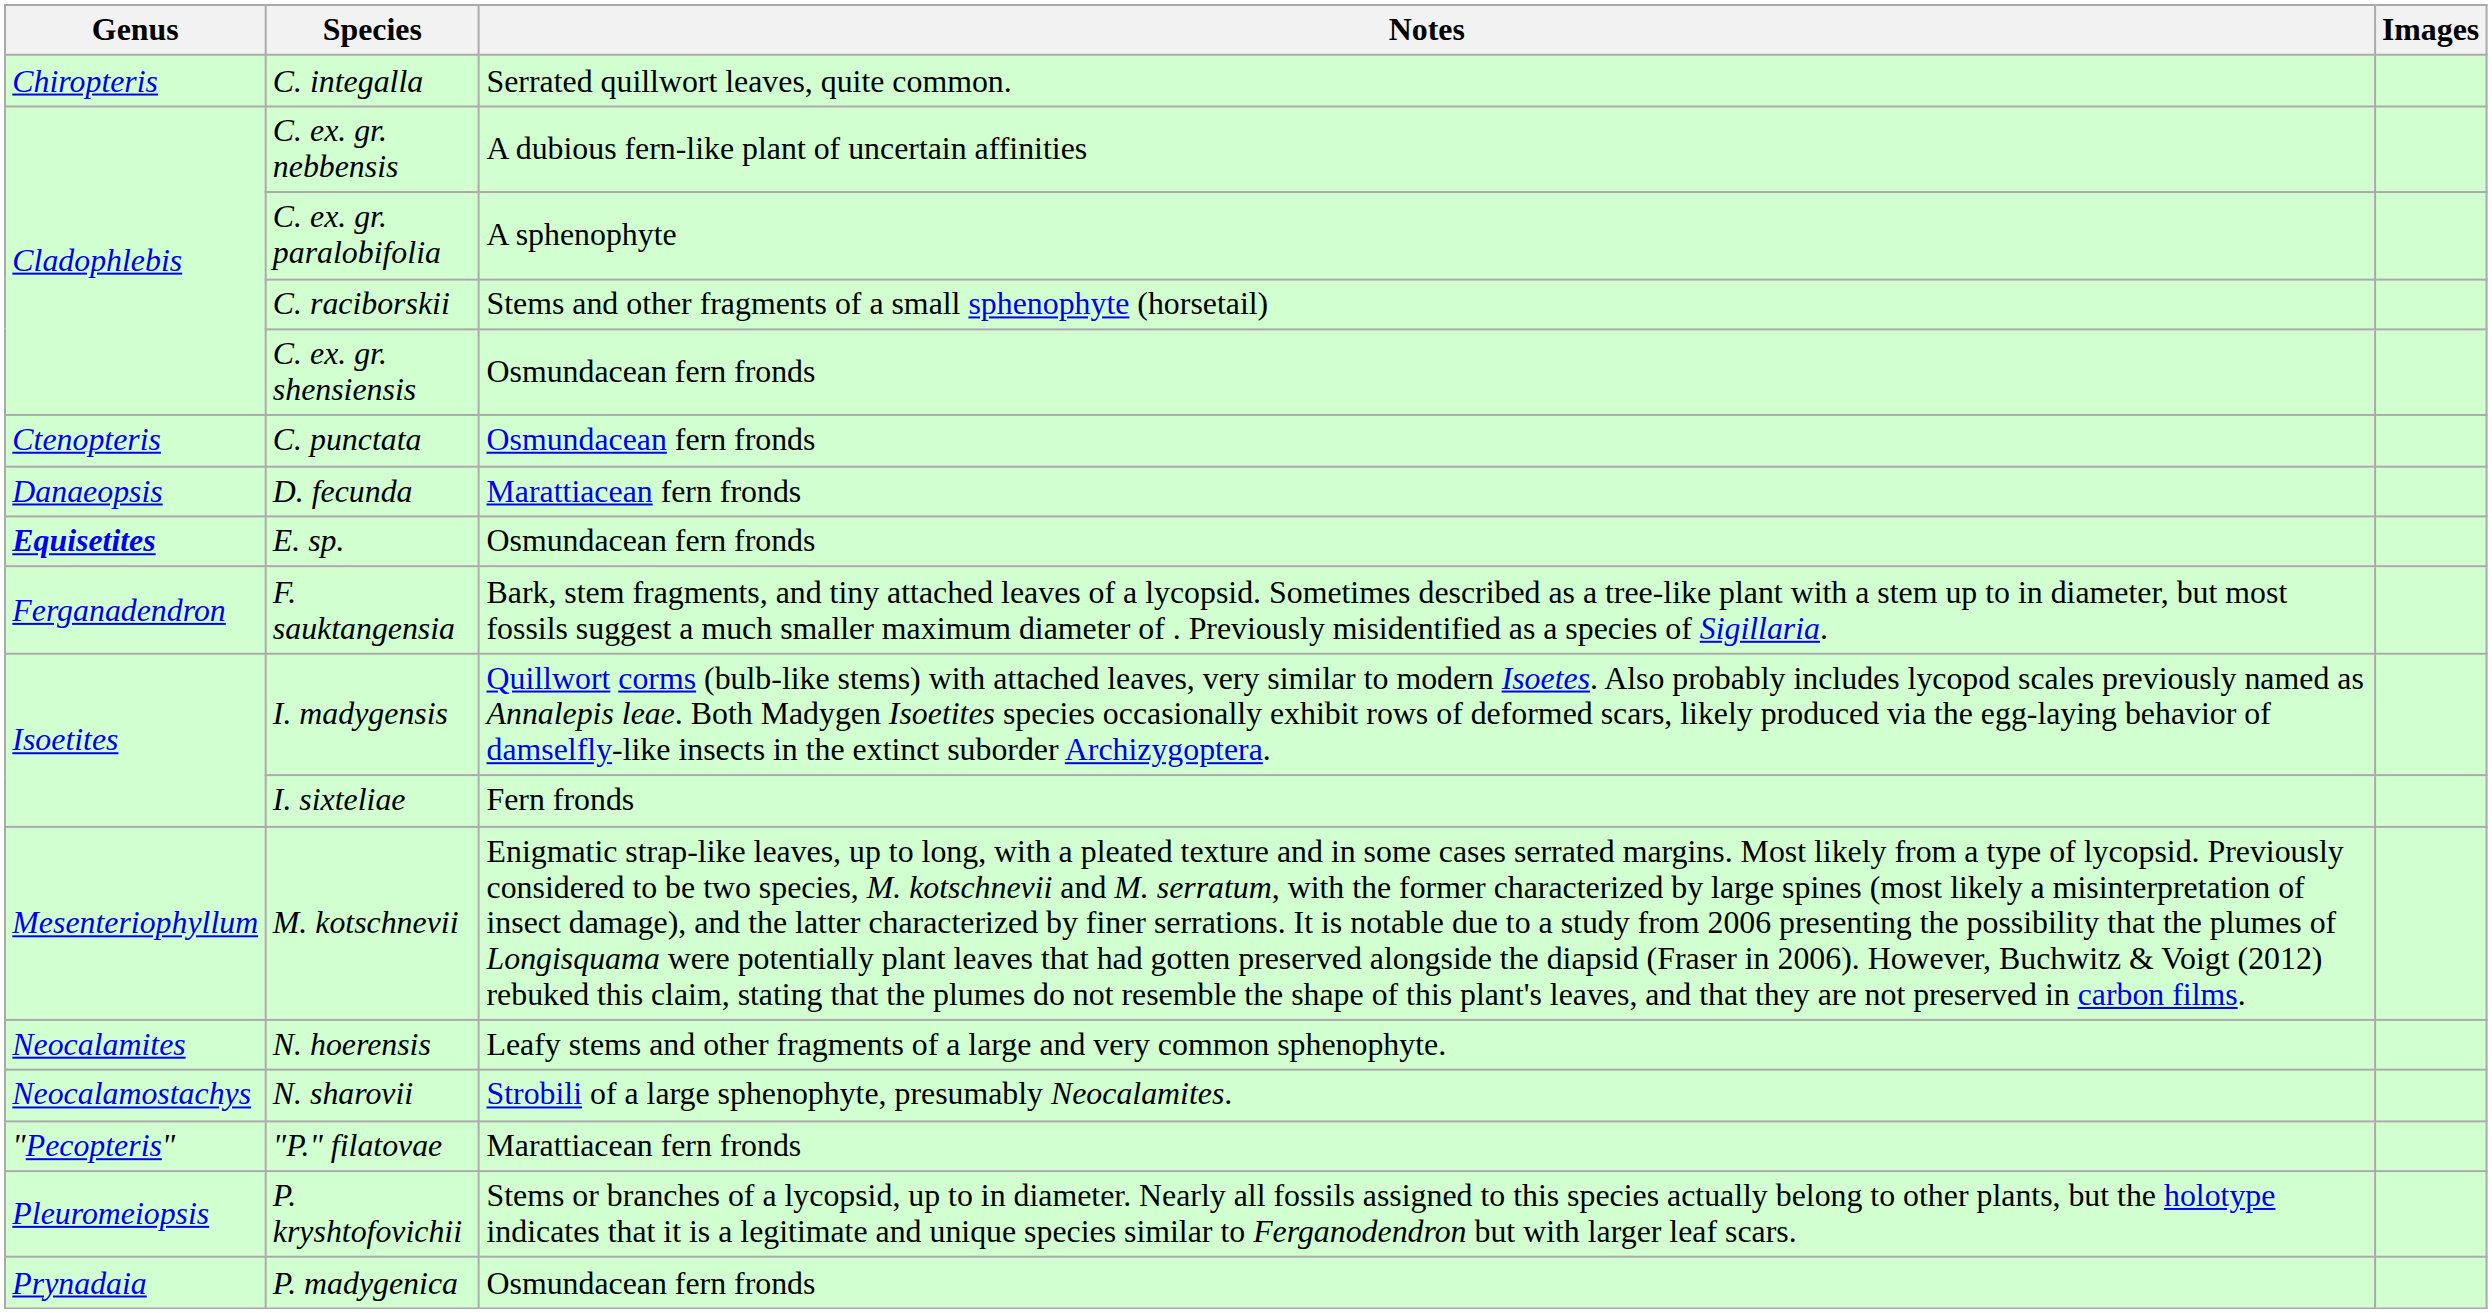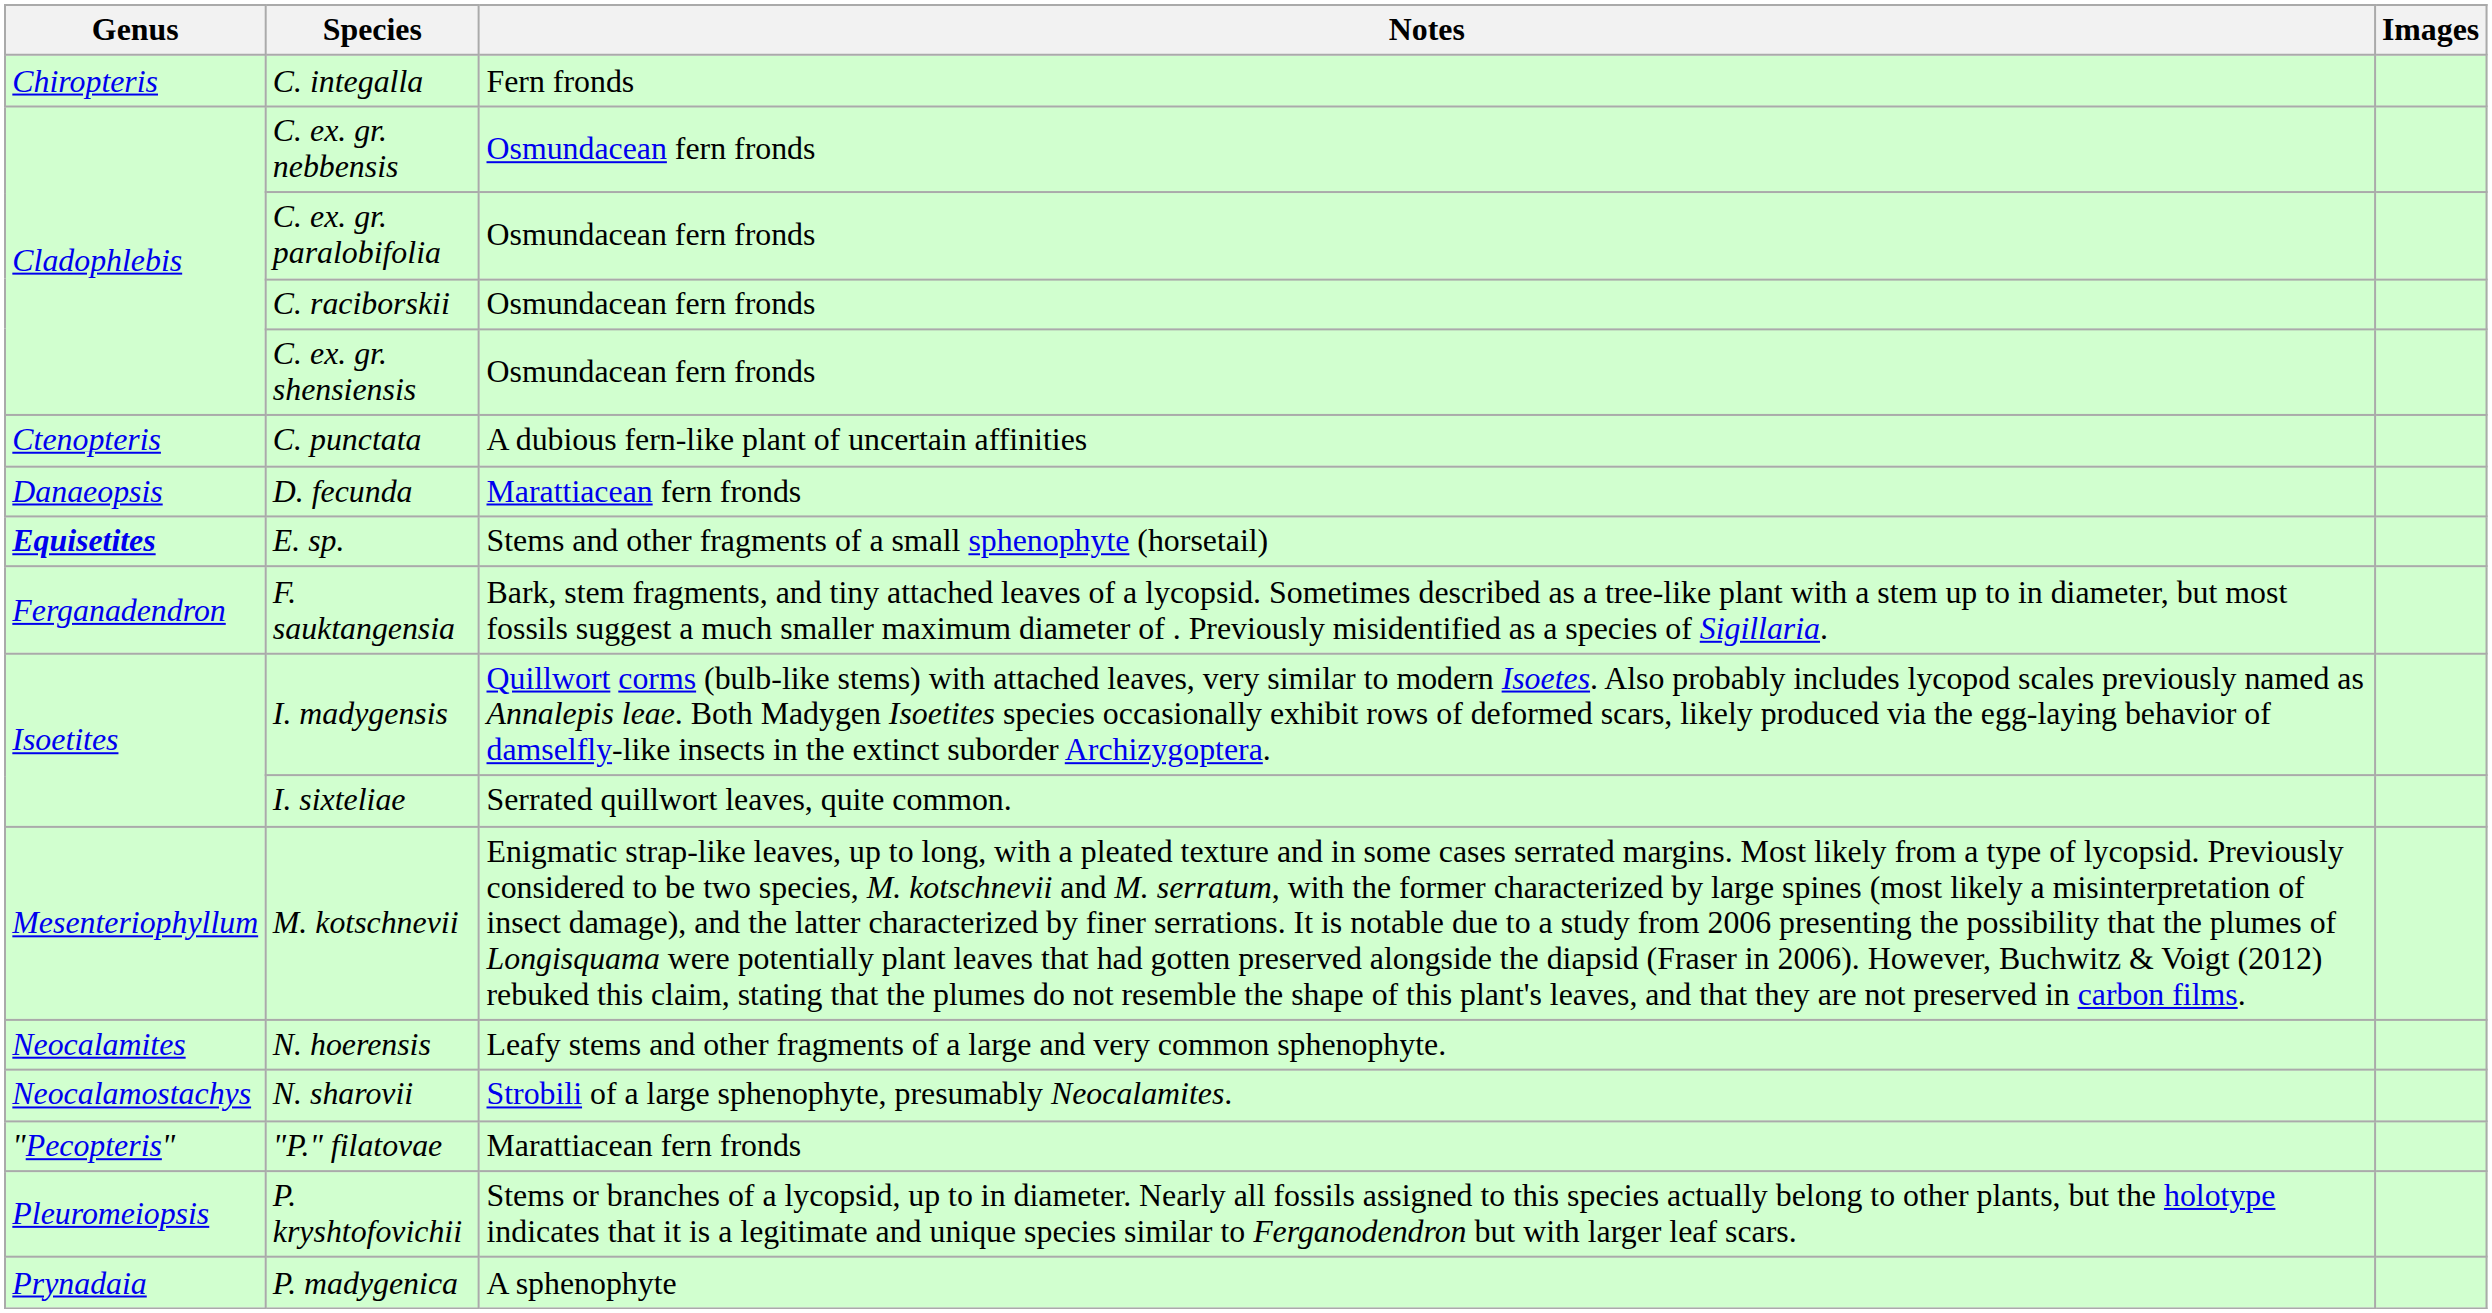(749, 80) Serrated quillwort leaves, quite common. -> (560, 80) Fern fronds
(787, 148) A dubious fern-like plant of uncertain affinities -> (651, 148) Osmundacean fern fronds
(582, 234) A sphenophyte -> (651, 234) Osmundacean fern fronds
(877, 303) Stems and other fragments of a small sphenophyte (horsetail) -> (651, 303) Osmundacean fern fronds
(651, 440) Osmundacean fern fronds -> (787, 440) A dubious fern-like plant of uncertain affinities
(651, 541) Osmundacean fern fronds -> (877, 541) Stems and other fragments of a small sphenophyte (horsetail)
(560, 800) Fern fronds -> (749, 800) Serrated quillwort leaves, quite common.
(651, 1282) Osmundacean fern fronds -> (582, 1282) A sphenophyte
